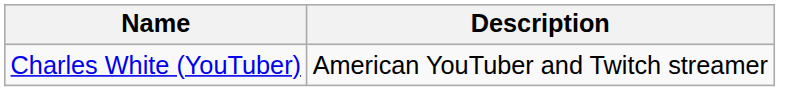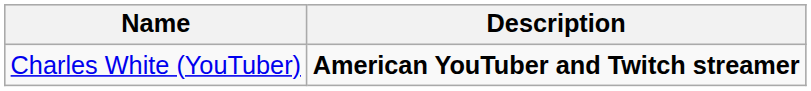(540, 64) normal -> (556, 64) bold
